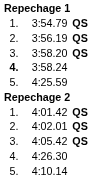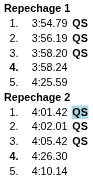(80, 112) no background -> (80, 112) lightblue background
(14, 156) normal -> (14, 156) bold
